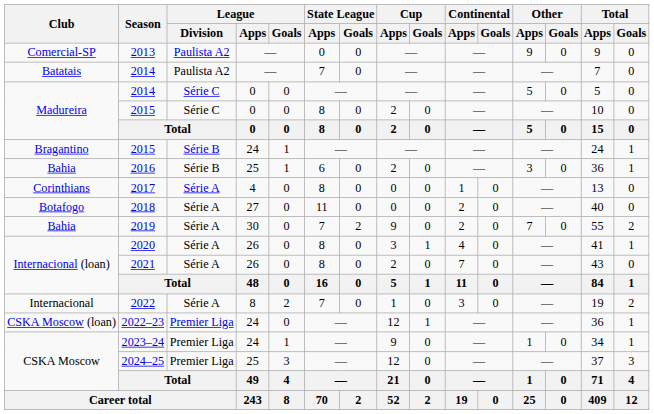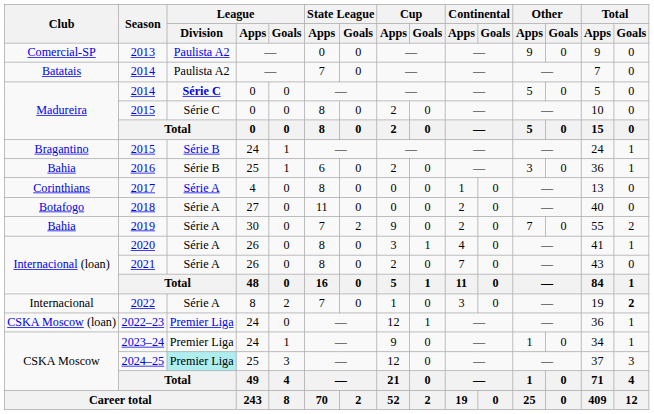(202, 91) normal -> (202, 91) bold
(631, 303) normal -> (631, 303) bold
(202, 361) no background -> (202, 361) paleturquoise background
